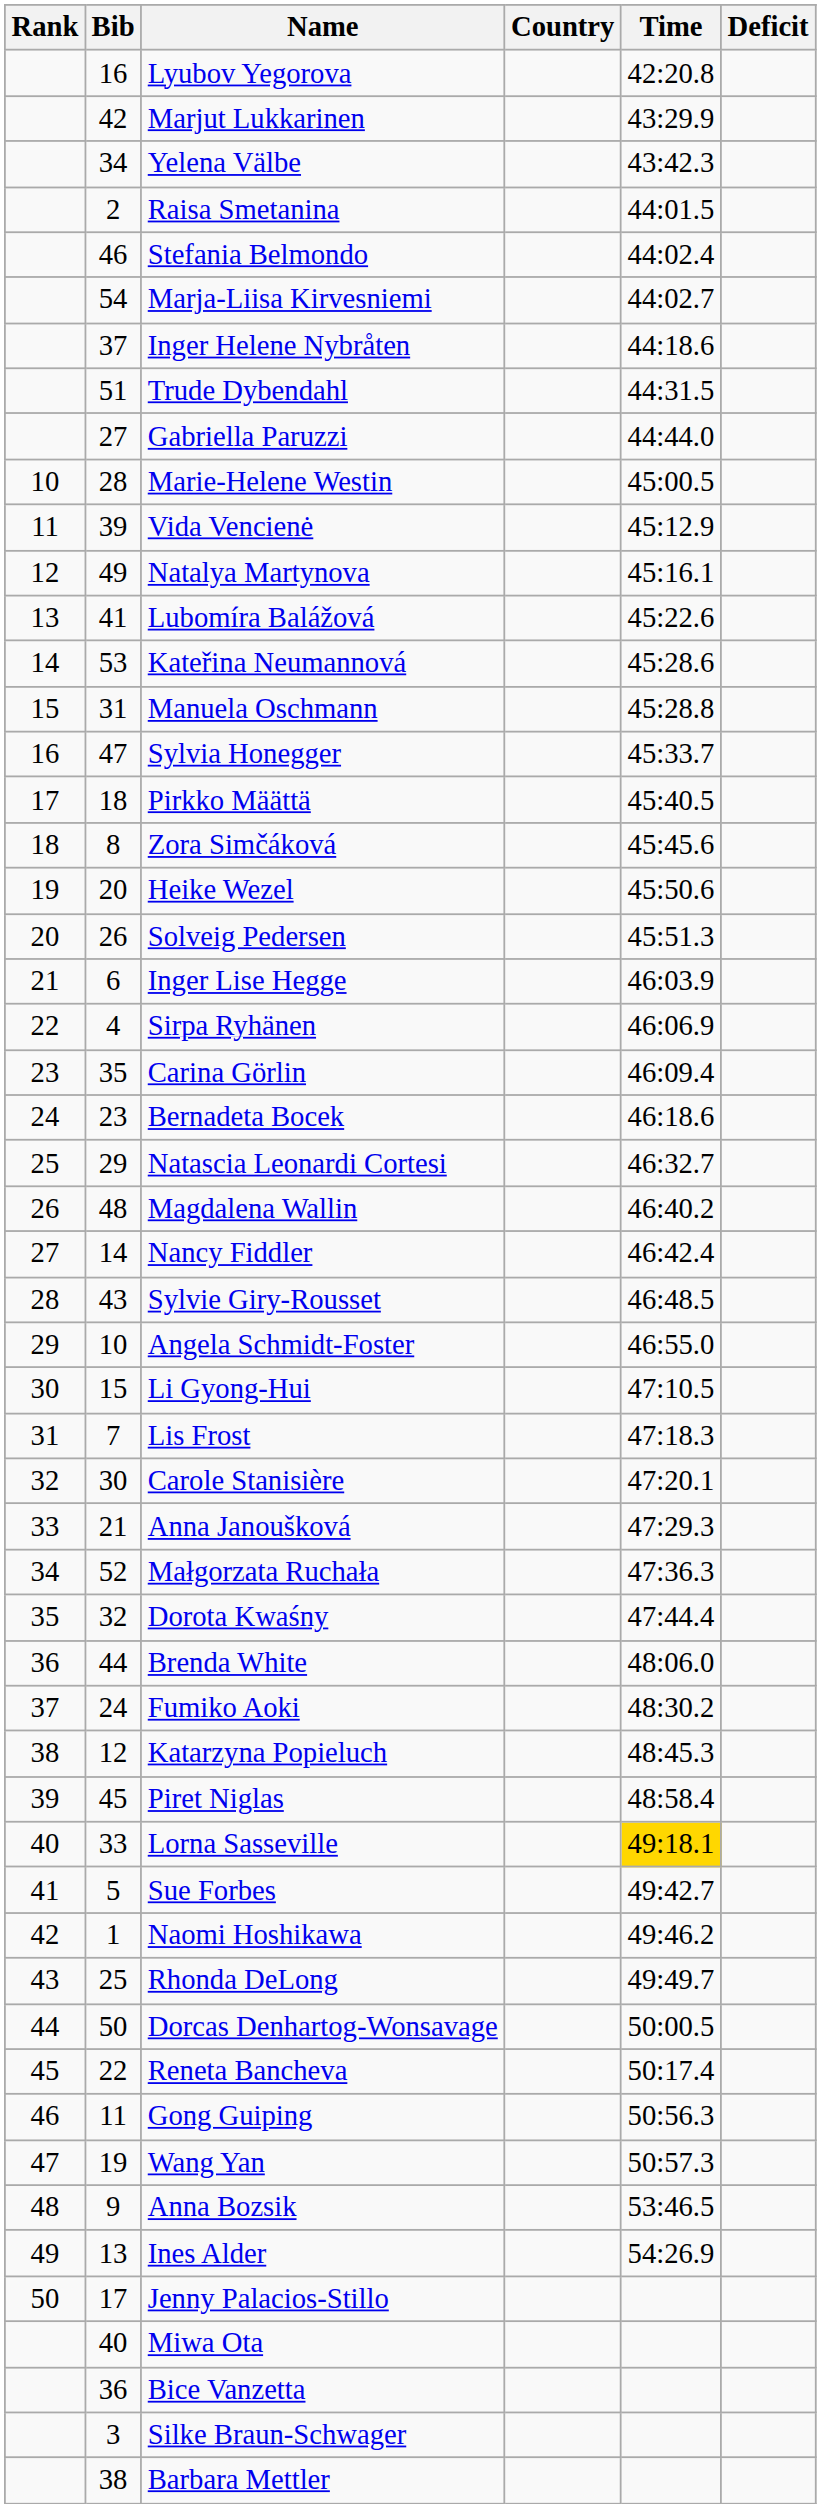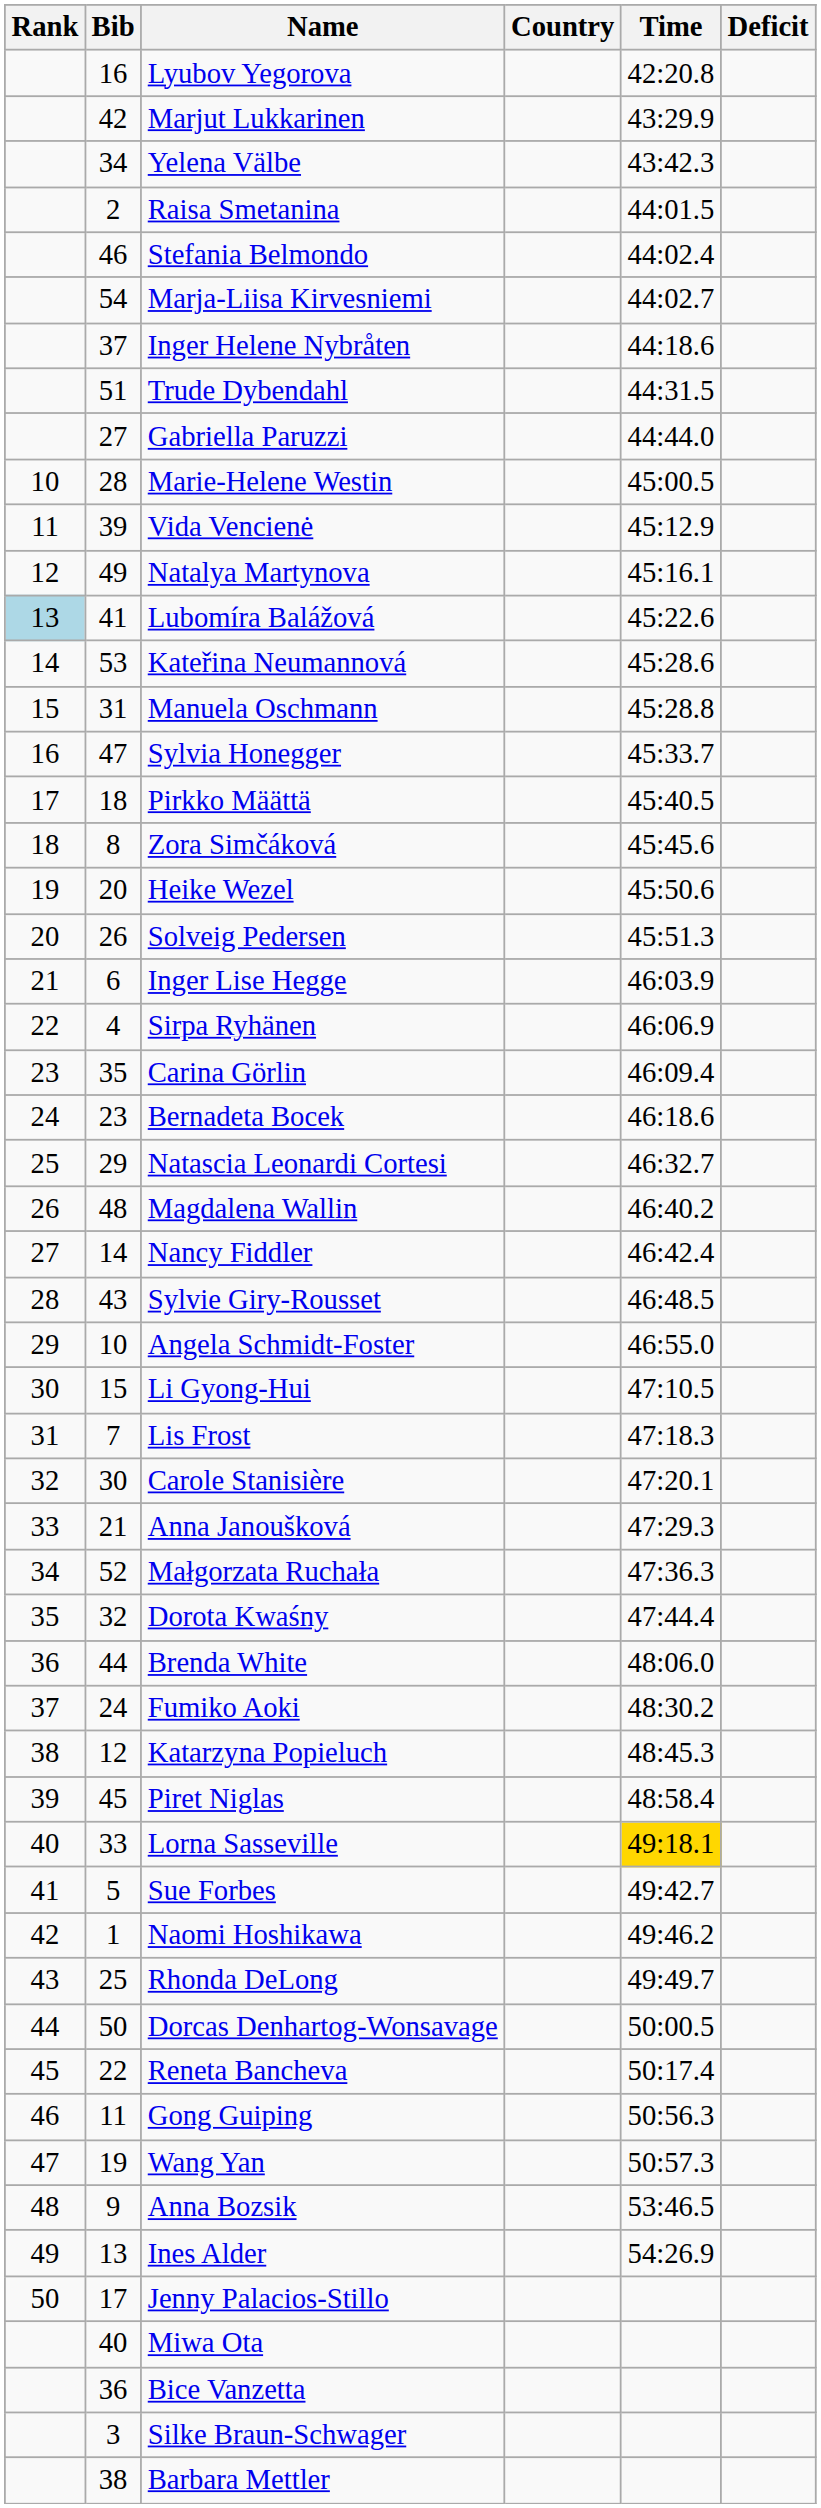(45, 617) no background -> (45, 617) lightblue background
